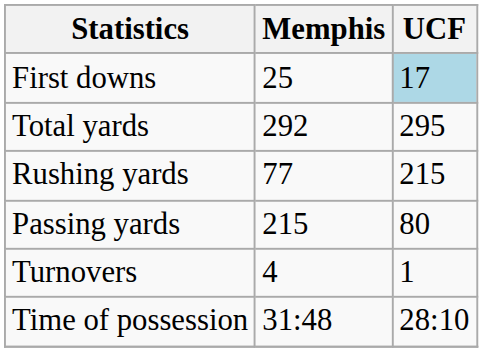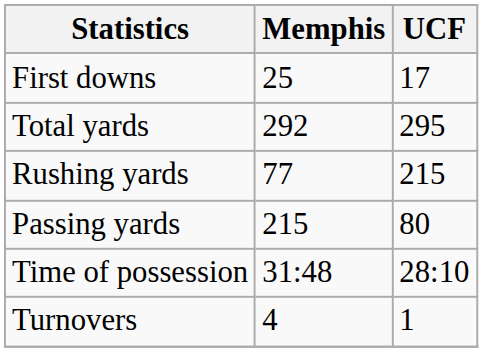(415, 77) lightblue background -> (415, 77) no background
rows swapped: (75, 272) <-> (130, 321)
